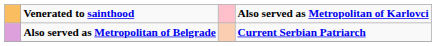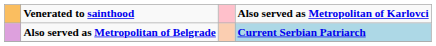(302, 32) no background -> (302, 32) lightblue background
